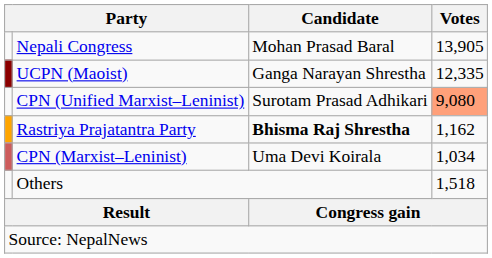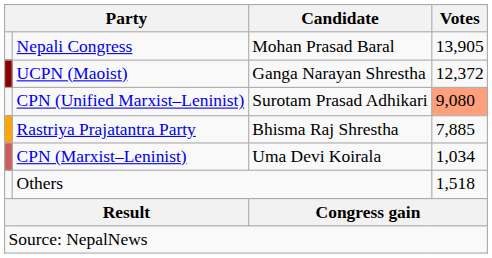(460, 73) 12,335 -> (460, 73) 12,372
(331, 128) bold -> (325, 128) normal
(455, 128) 1,162 -> (455, 128) 7,885
